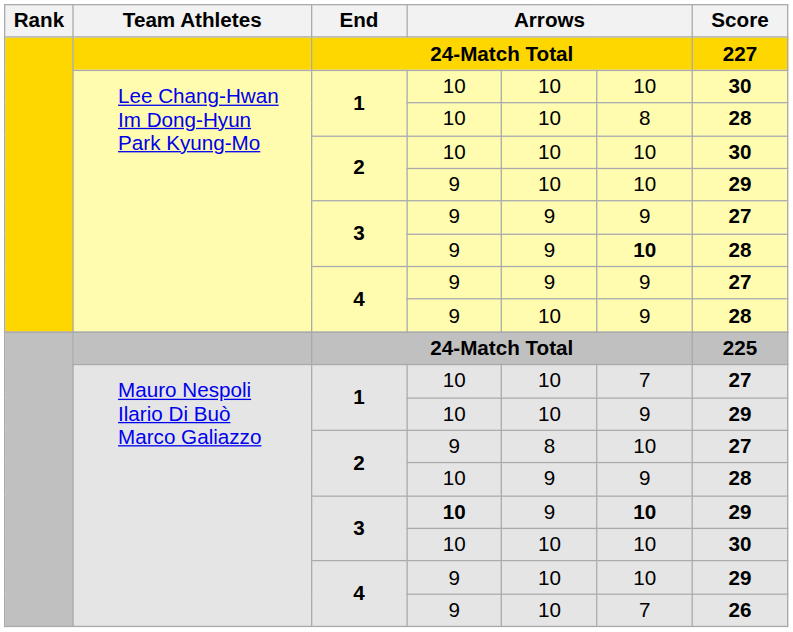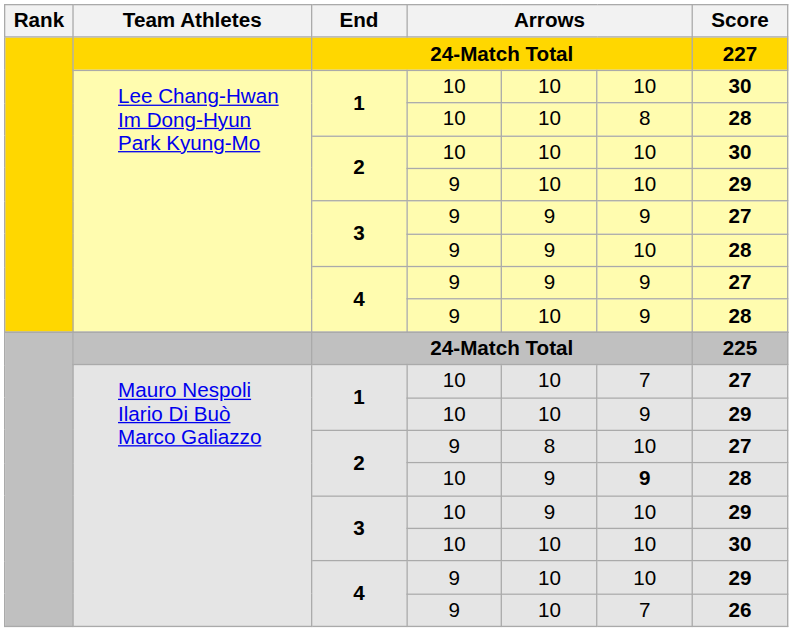(645, 250) bold -> (645, 250) normal
(645, 479) normal -> (645, 479) bold
(454, 511) bold -> (454, 511) normal
(645, 511) bold -> (645, 511) normal
